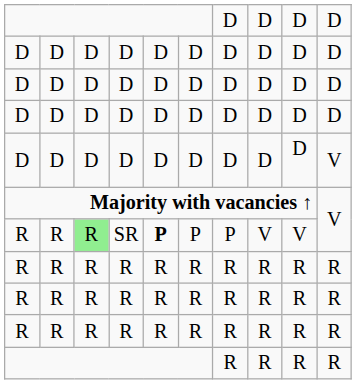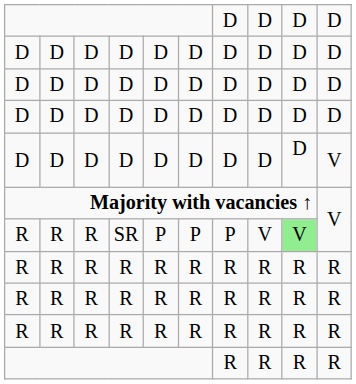(91, 235) lightgreen background -> (91, 235) no background
(161, 235) bold -> (161, 235) normal
(299, 235) no background -> (299, 235) lightgreen background
